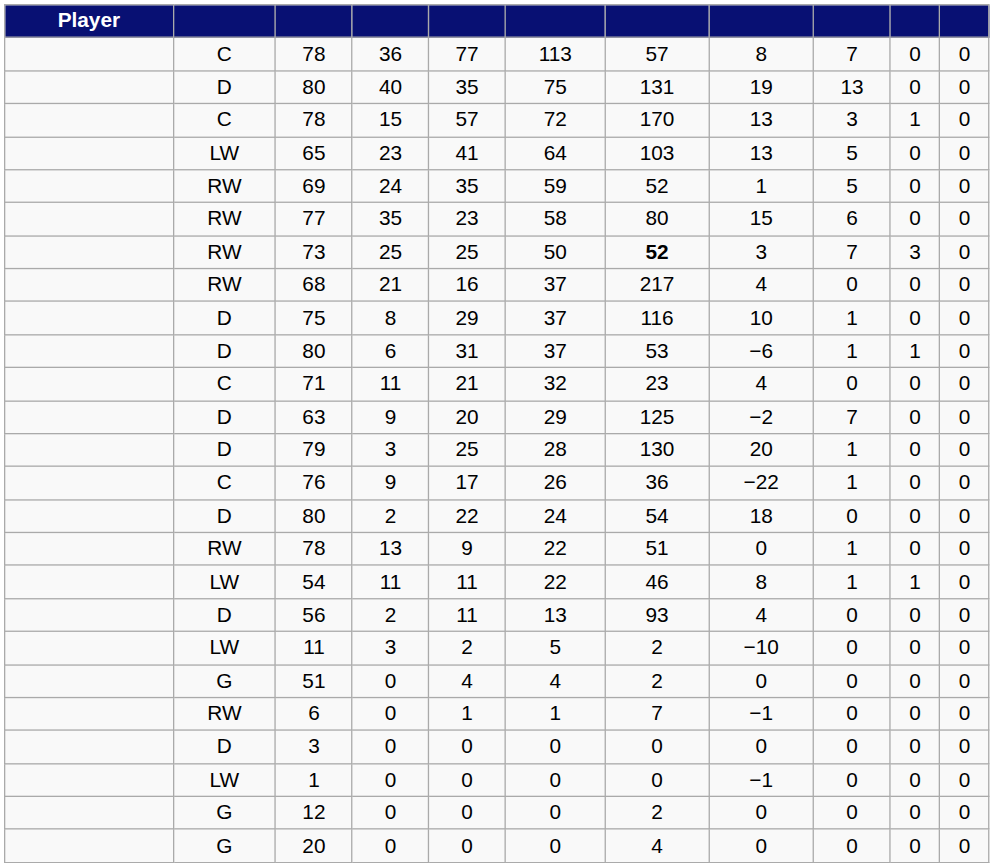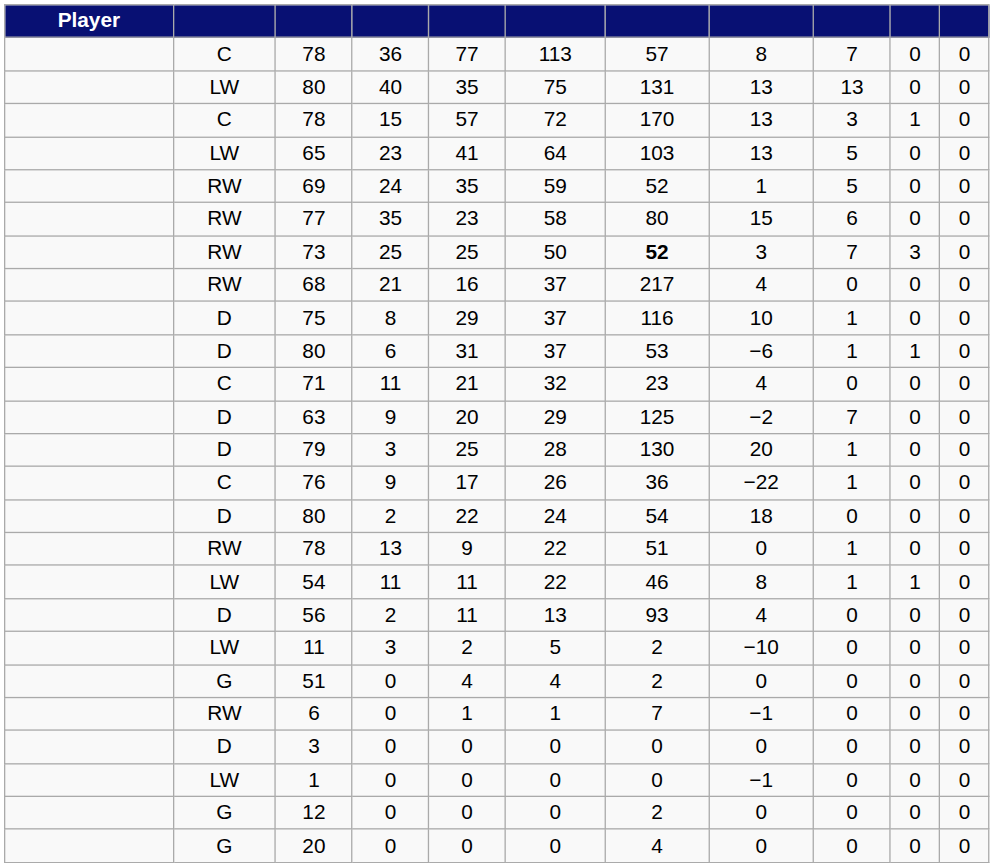(224, 86) D -> (224, 86) LW
(761, 86) 19 -> (761, 86) 13
